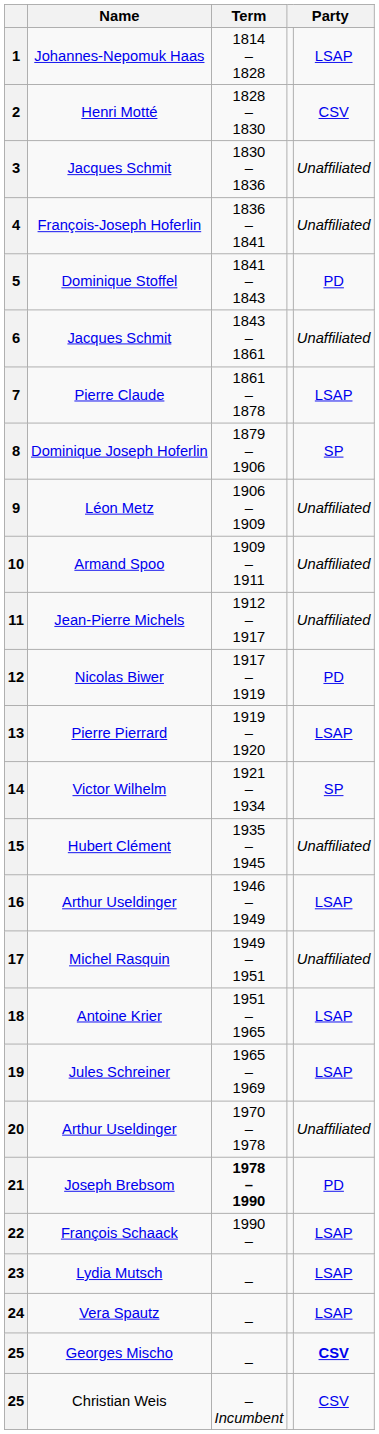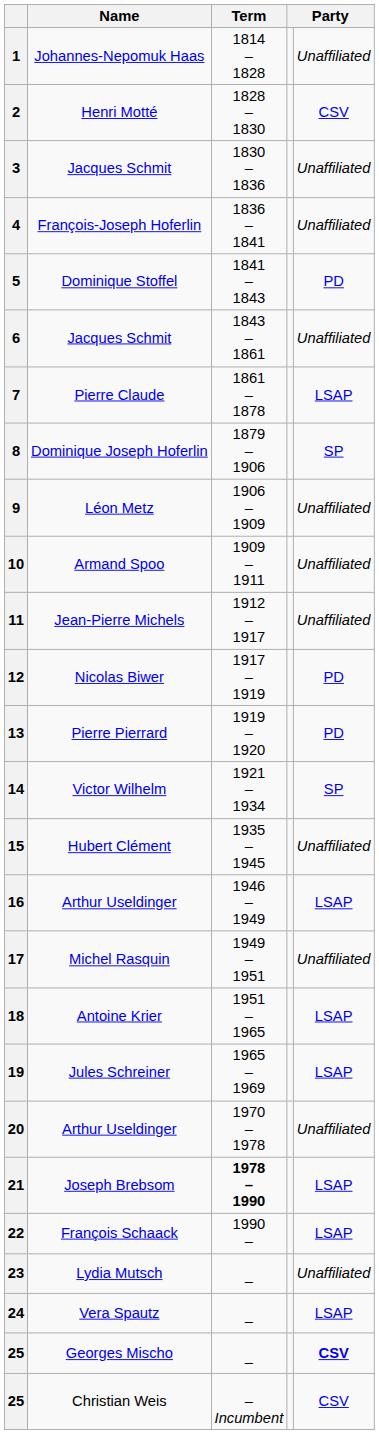(334, 56) LSAP -> (334, 56) Unaffiliated
(334, 733) LSAP -> (334, 733) PD
(334, 1185) PD -> (334, 1185) LSAP
(334, 1273) LSAP -> (334, 1273) Unaffiliated
